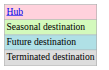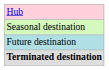(51, 57) normal -> (54, 57) bold
